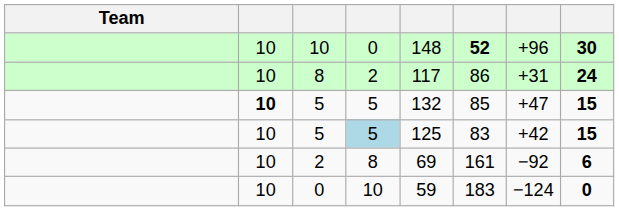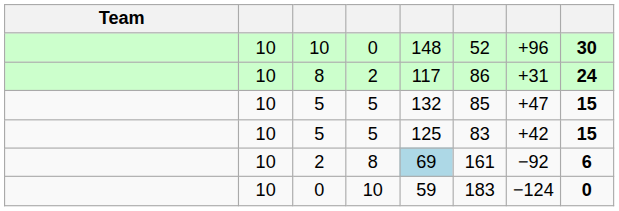(480, 47) bold -> (480, 47) normal
(266, 104) bold -> (266, 104) normal
(373, 133) lightblue background -> (373, 133) no background
(426, 162) no background -> (426, 162) lightblue background
